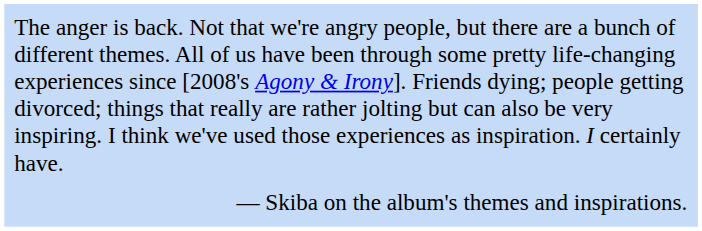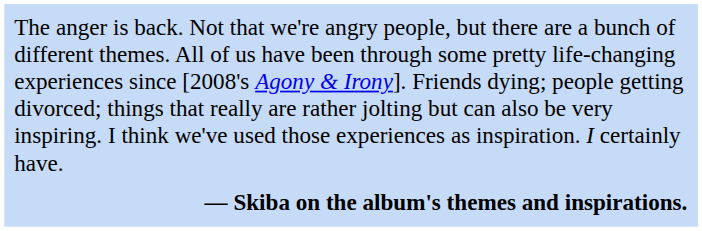(462, 202) normal -> (446, 202) bold
